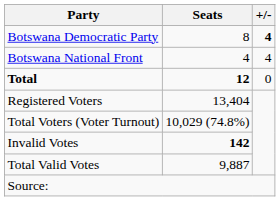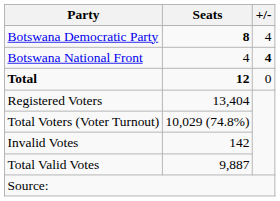(246, 36) normal -> (246, 36) bold
(268, 36) bold -> (268, 36) normal
(268, 57) normal -> (268, 57) bold
(239, 143) bold -> (239, 143) normal
